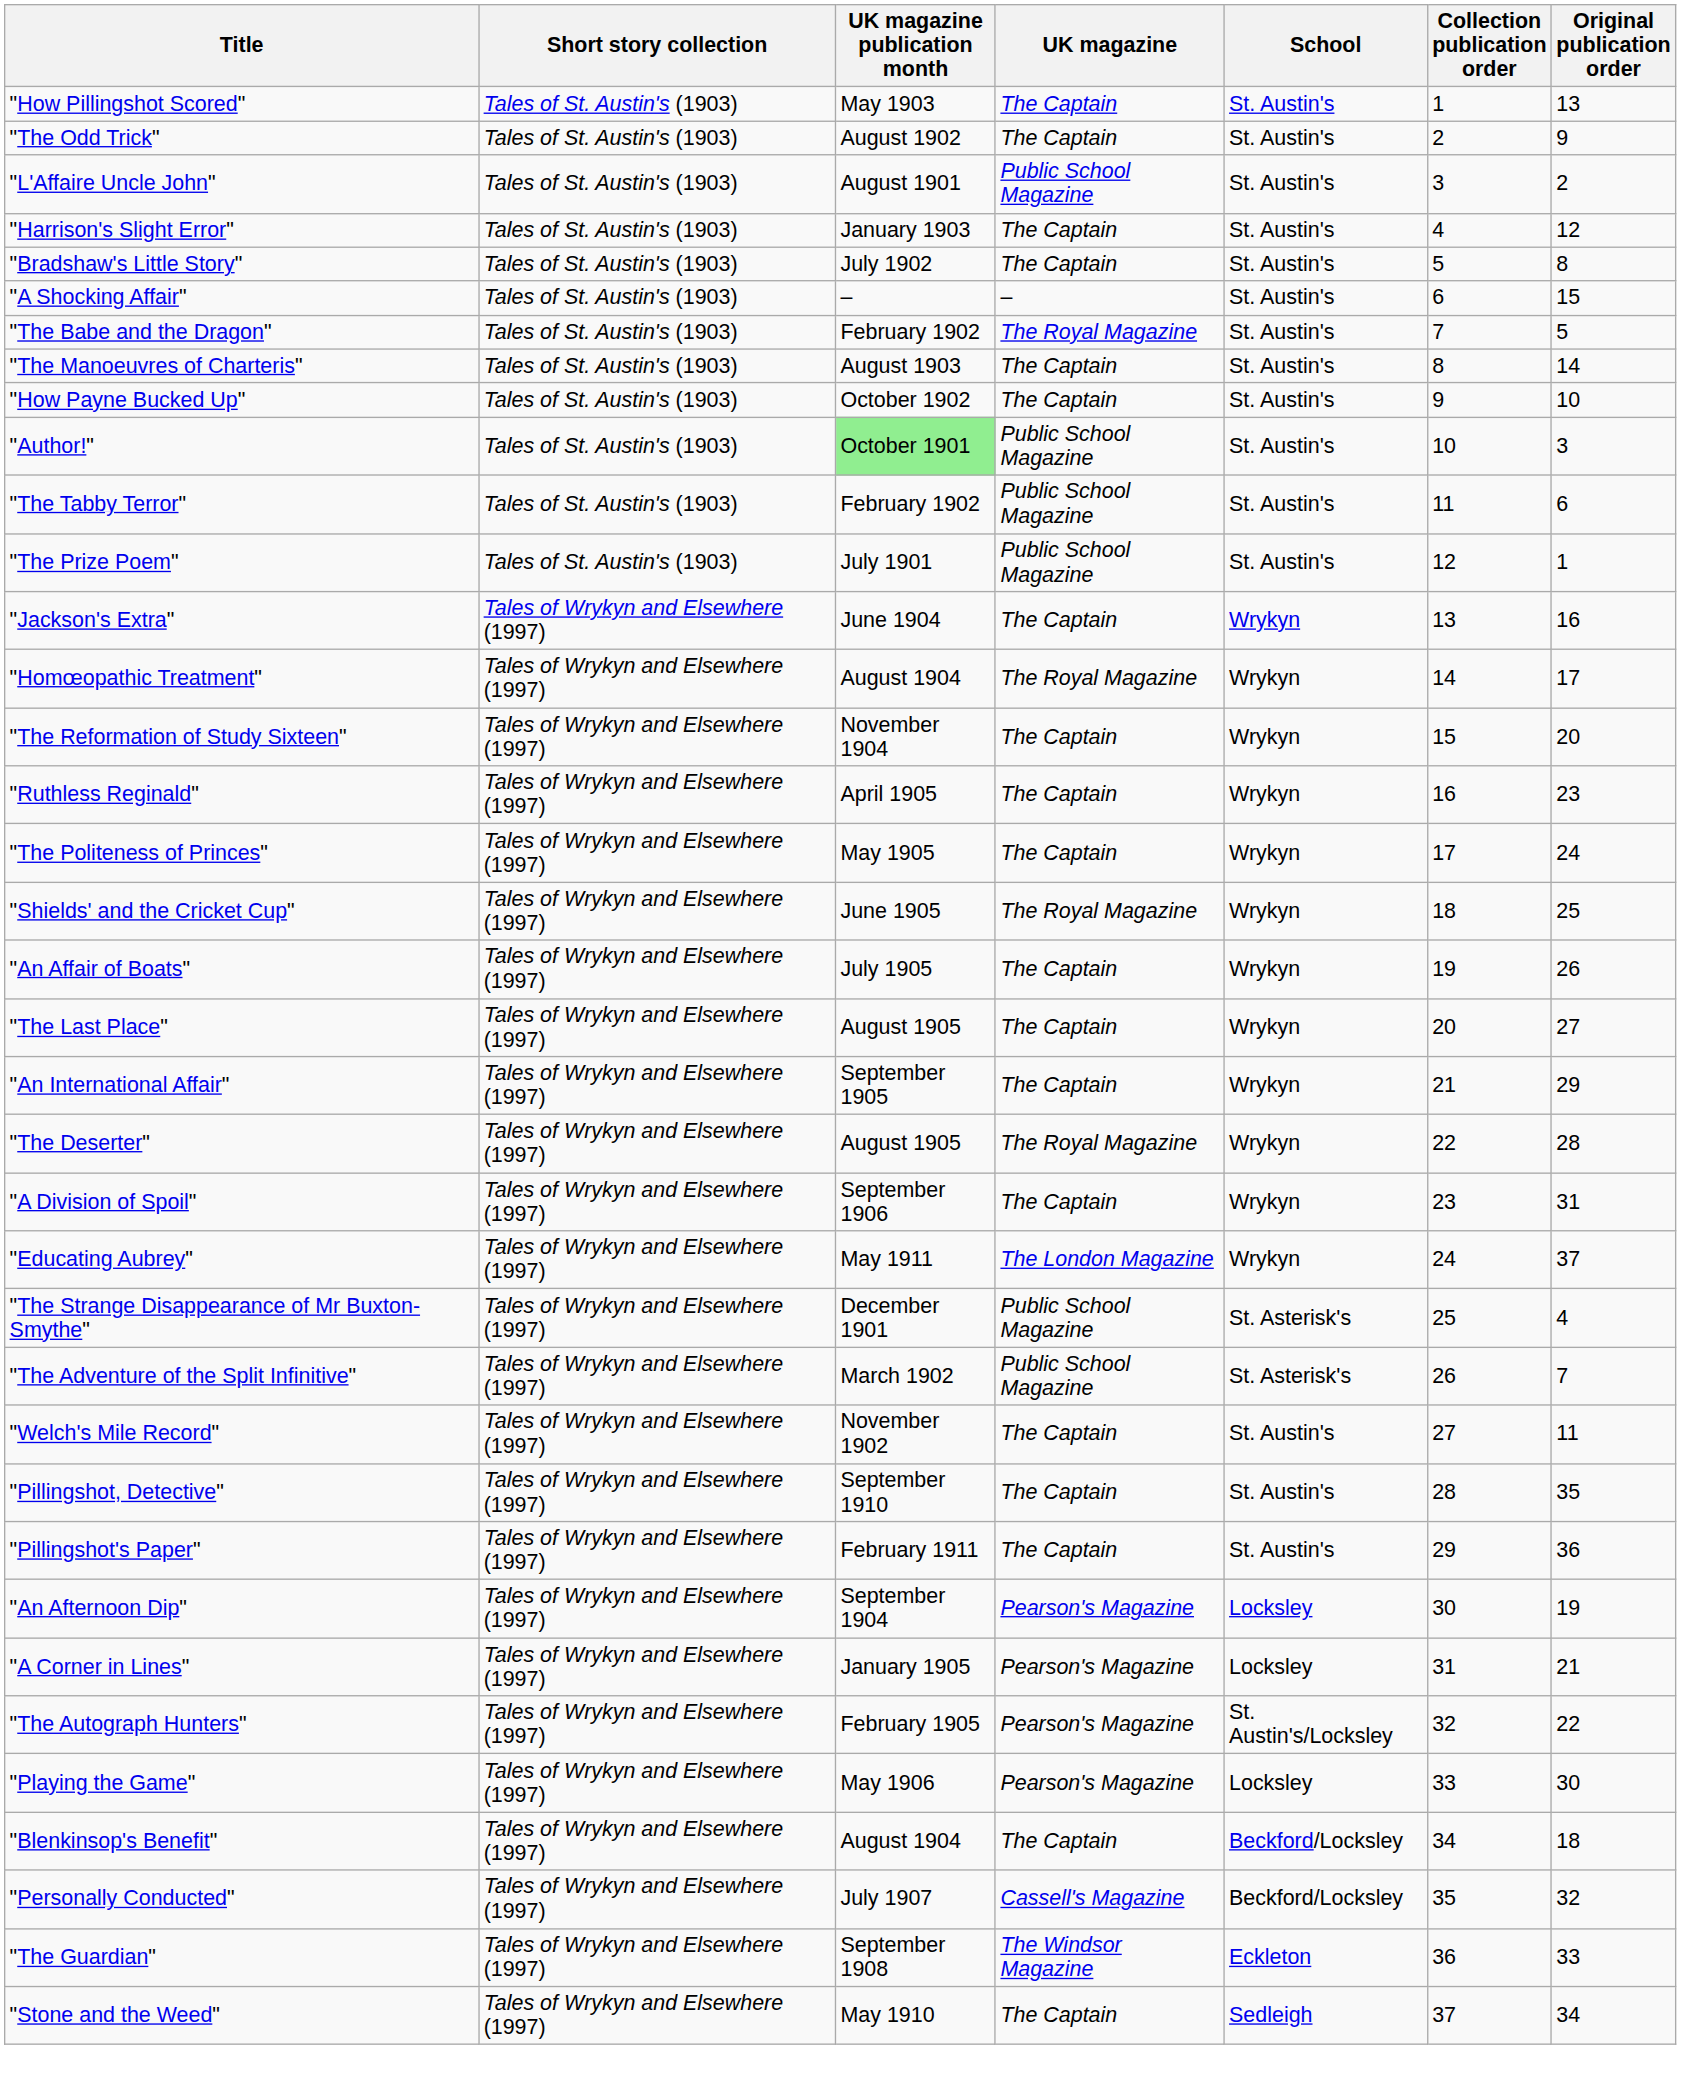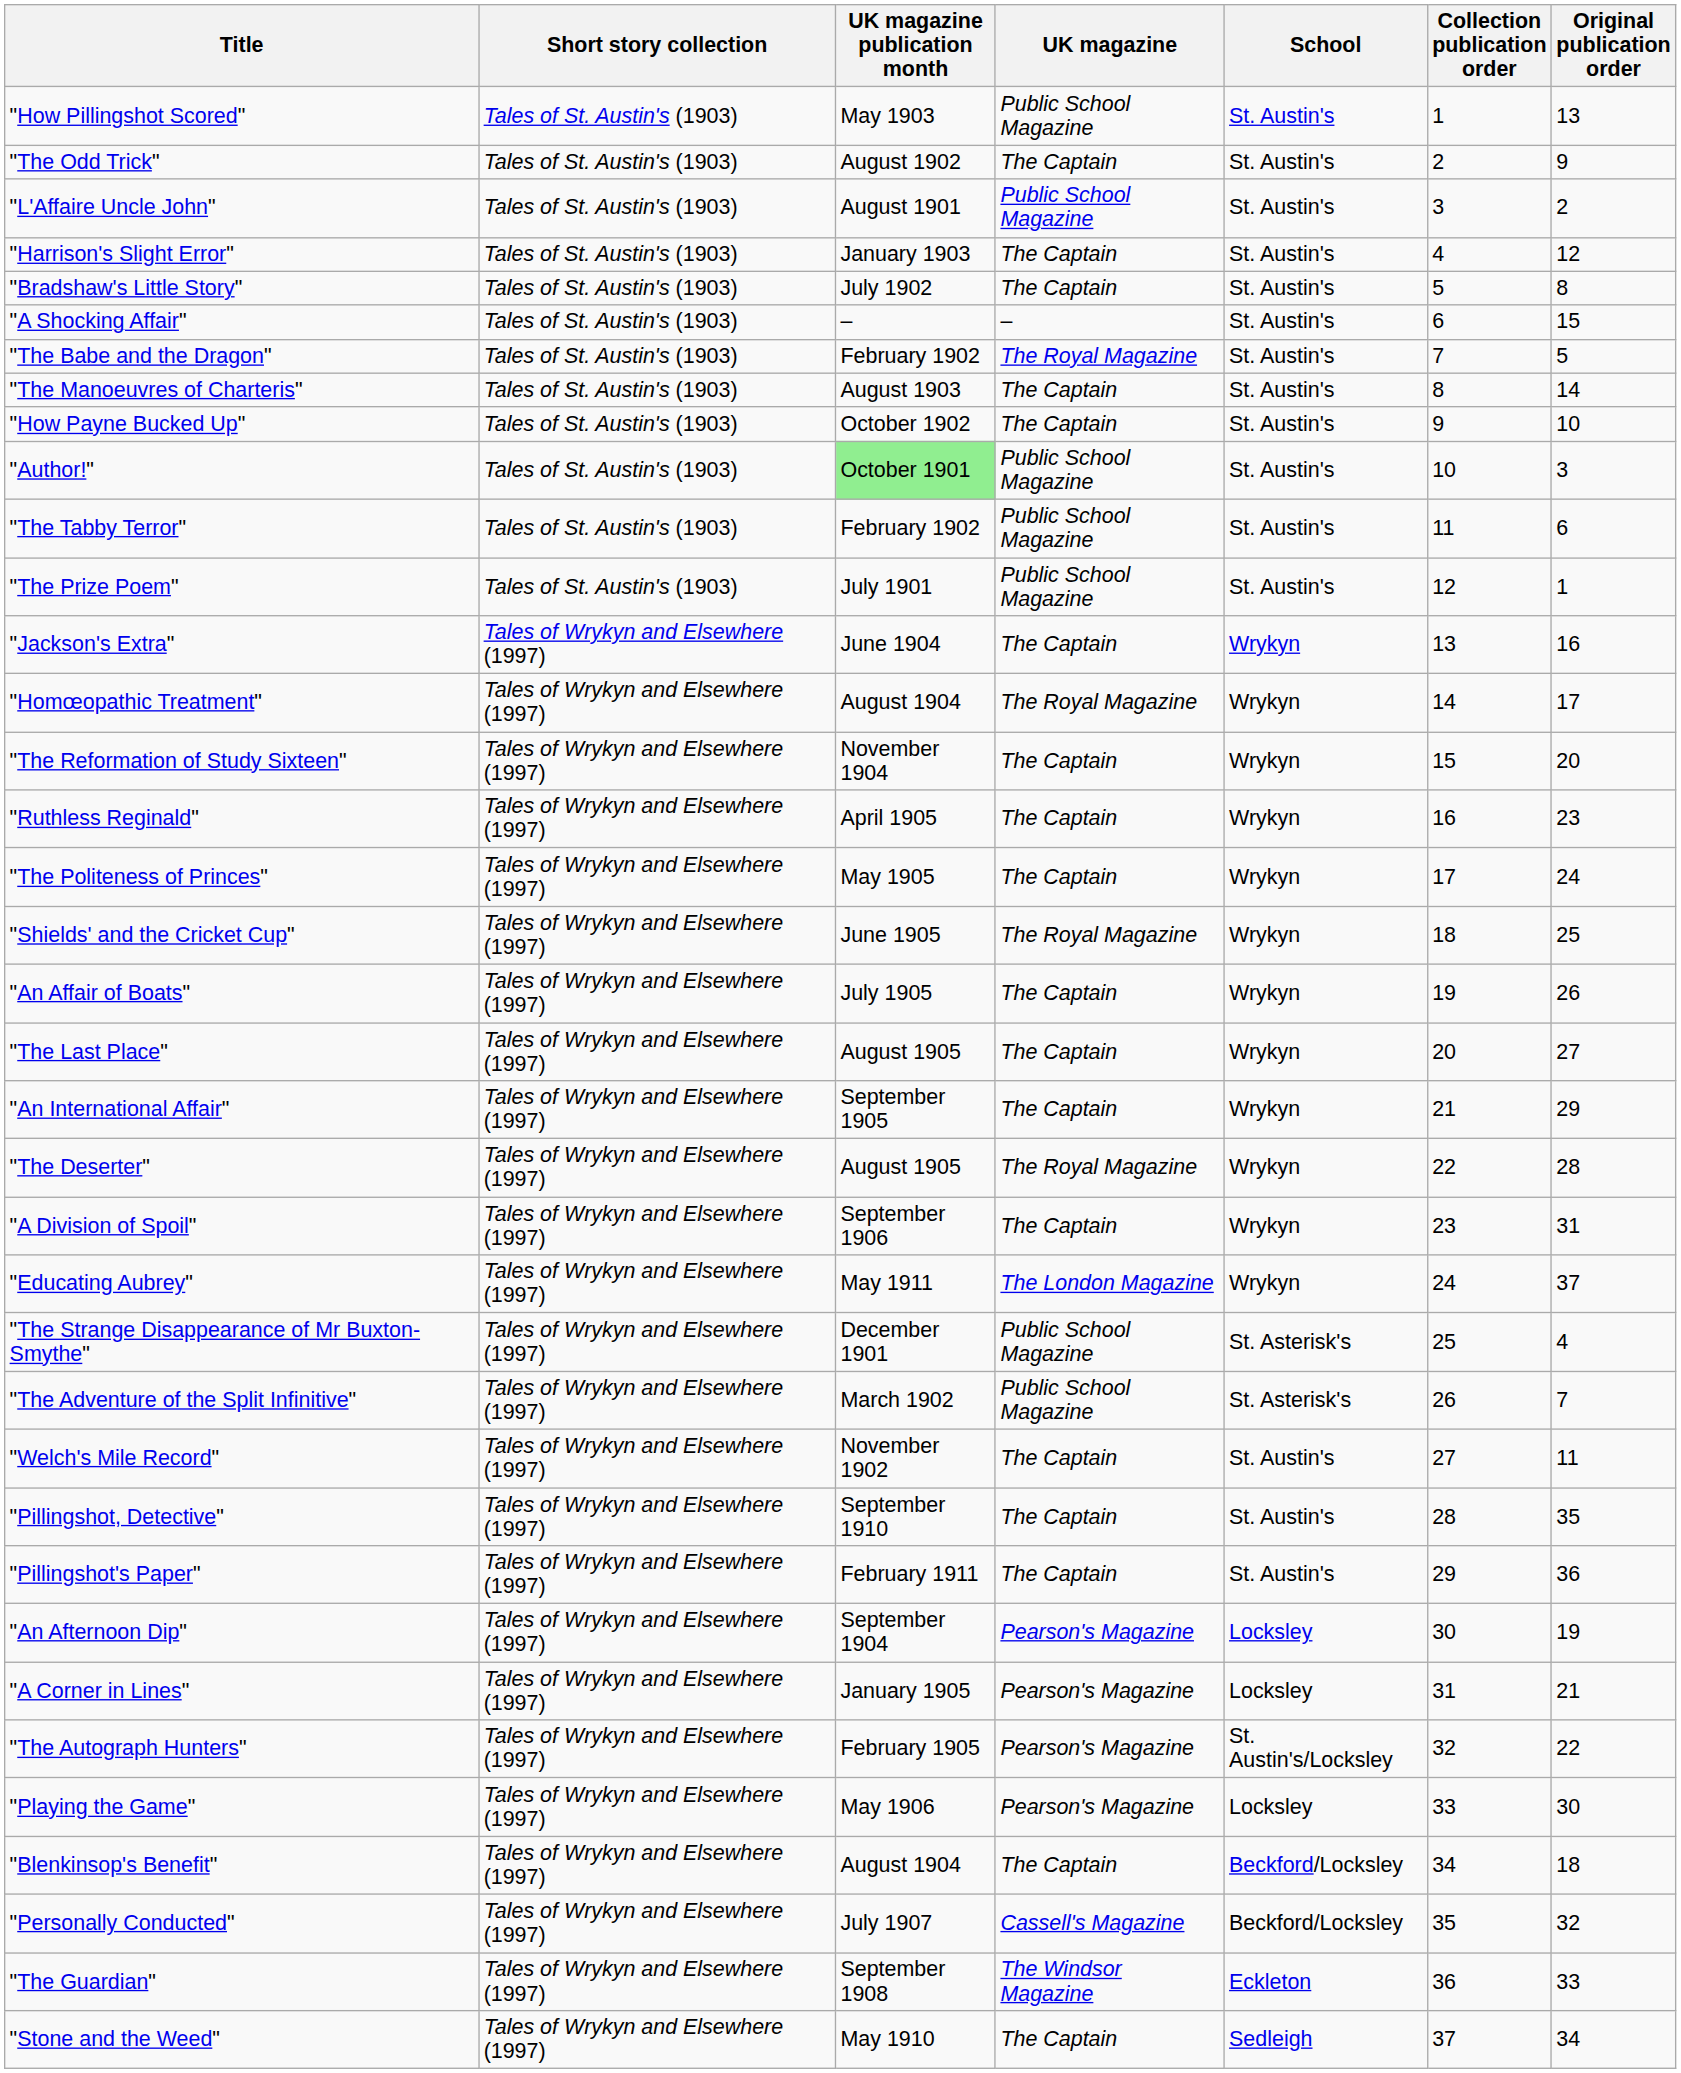(1059, 103) The Captain -> (1065, 115) Public School Magazine
